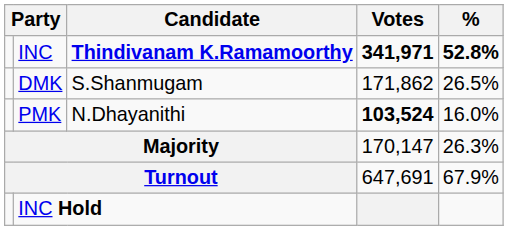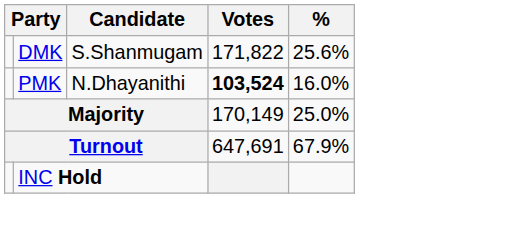- row: (35, 51)
(398, 83) 171,862 -> (248, 51) 171,822
(471, 83) 26.5% -> (321, 51) 25.6%
(398, 146) 170,147 -> (248, 114) 170,149
(471, 146) 26.3% -> (321, 114) 25.0%
